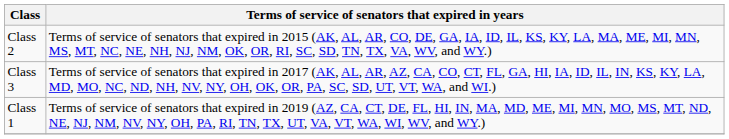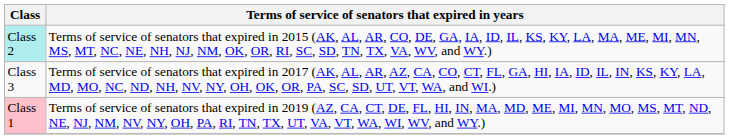(22, 43) no background -> (22, 43) paleturquoise background
(22, 115) no background -> (22, 115) pink background
